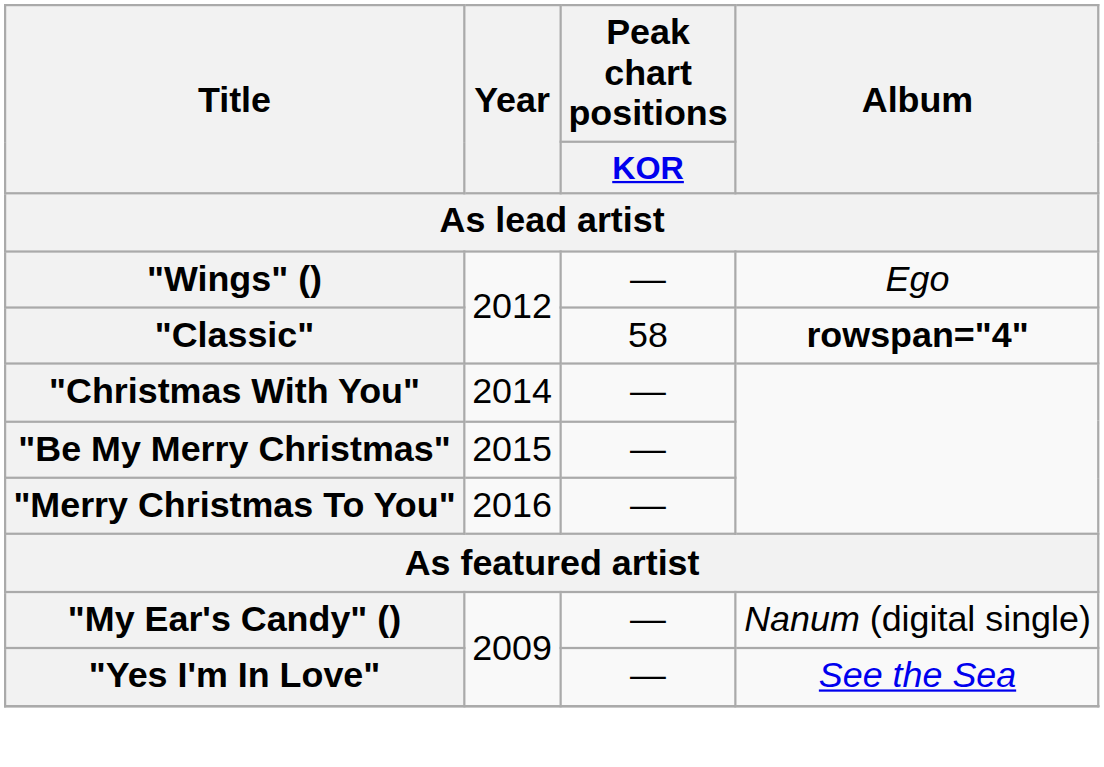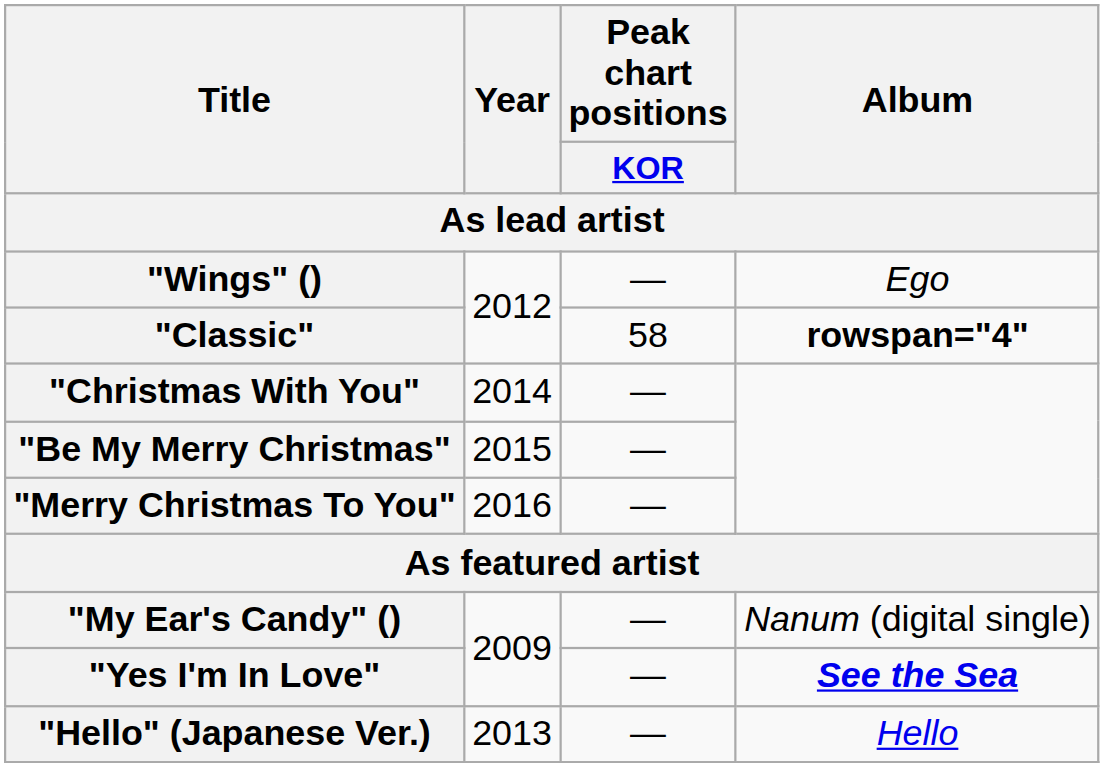(918, 676) normal -> (918, 676) bold
+ row: (235, 732)
